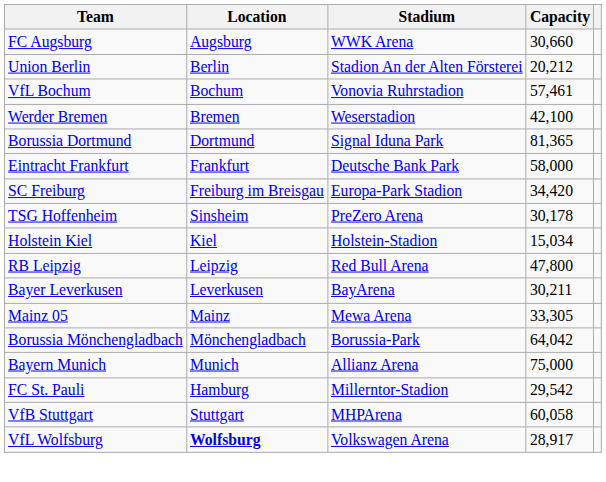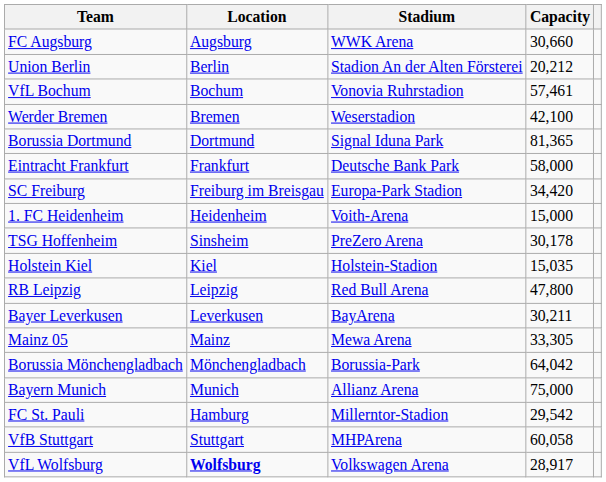+ row: (66, 215)
(551, 240) 15,034 -> (551, 265) 15,035
